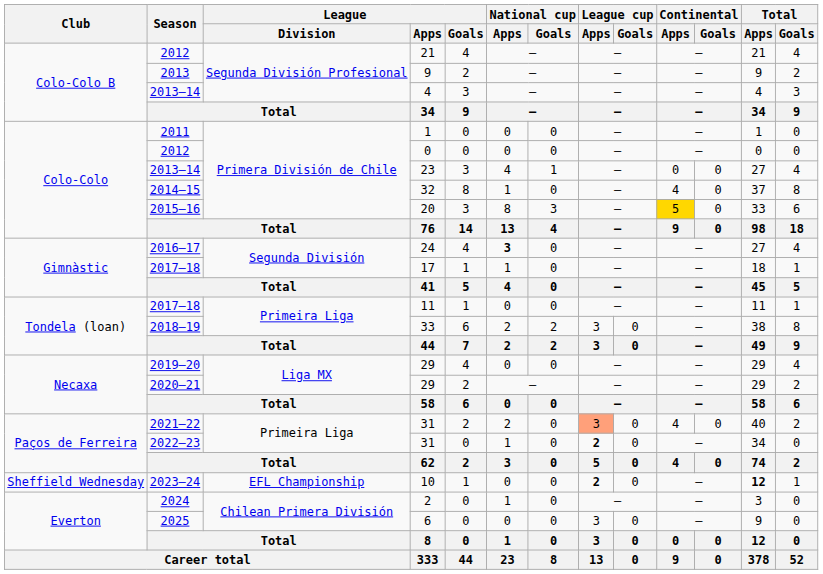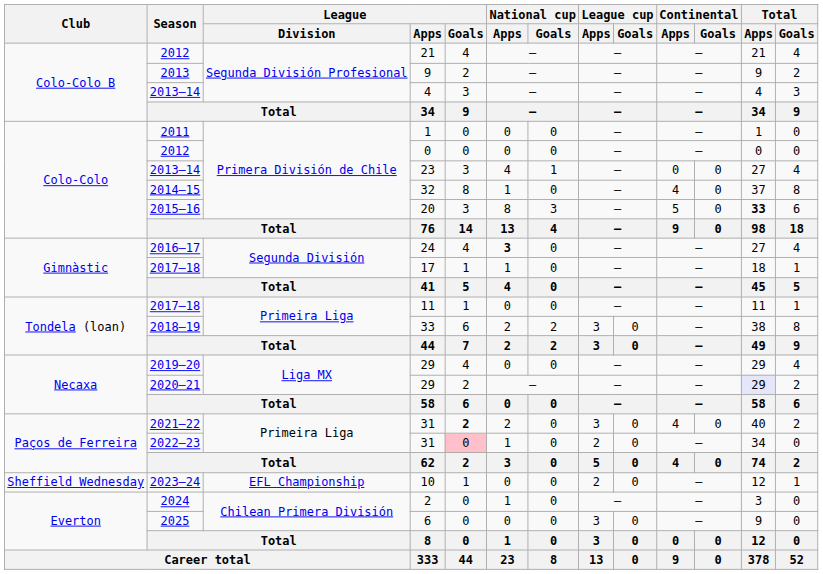(676, 209) gold background -> (676, 209) no background
(759, 209) normal -> (759, 209) bold
(759, 385) no background -> (759, 385) lavender background
(466, 424) normal -> (466, 424) bold
(596, 424) lightsalmon background -> (596, 424) no background
(466, 443) no background -> (466, 443) pink background
(596, 443) bold -> (596, 443) normal
(596, 482) bold -> (596, 482) normal
(759, 482) bold -> (759, 482) normal
